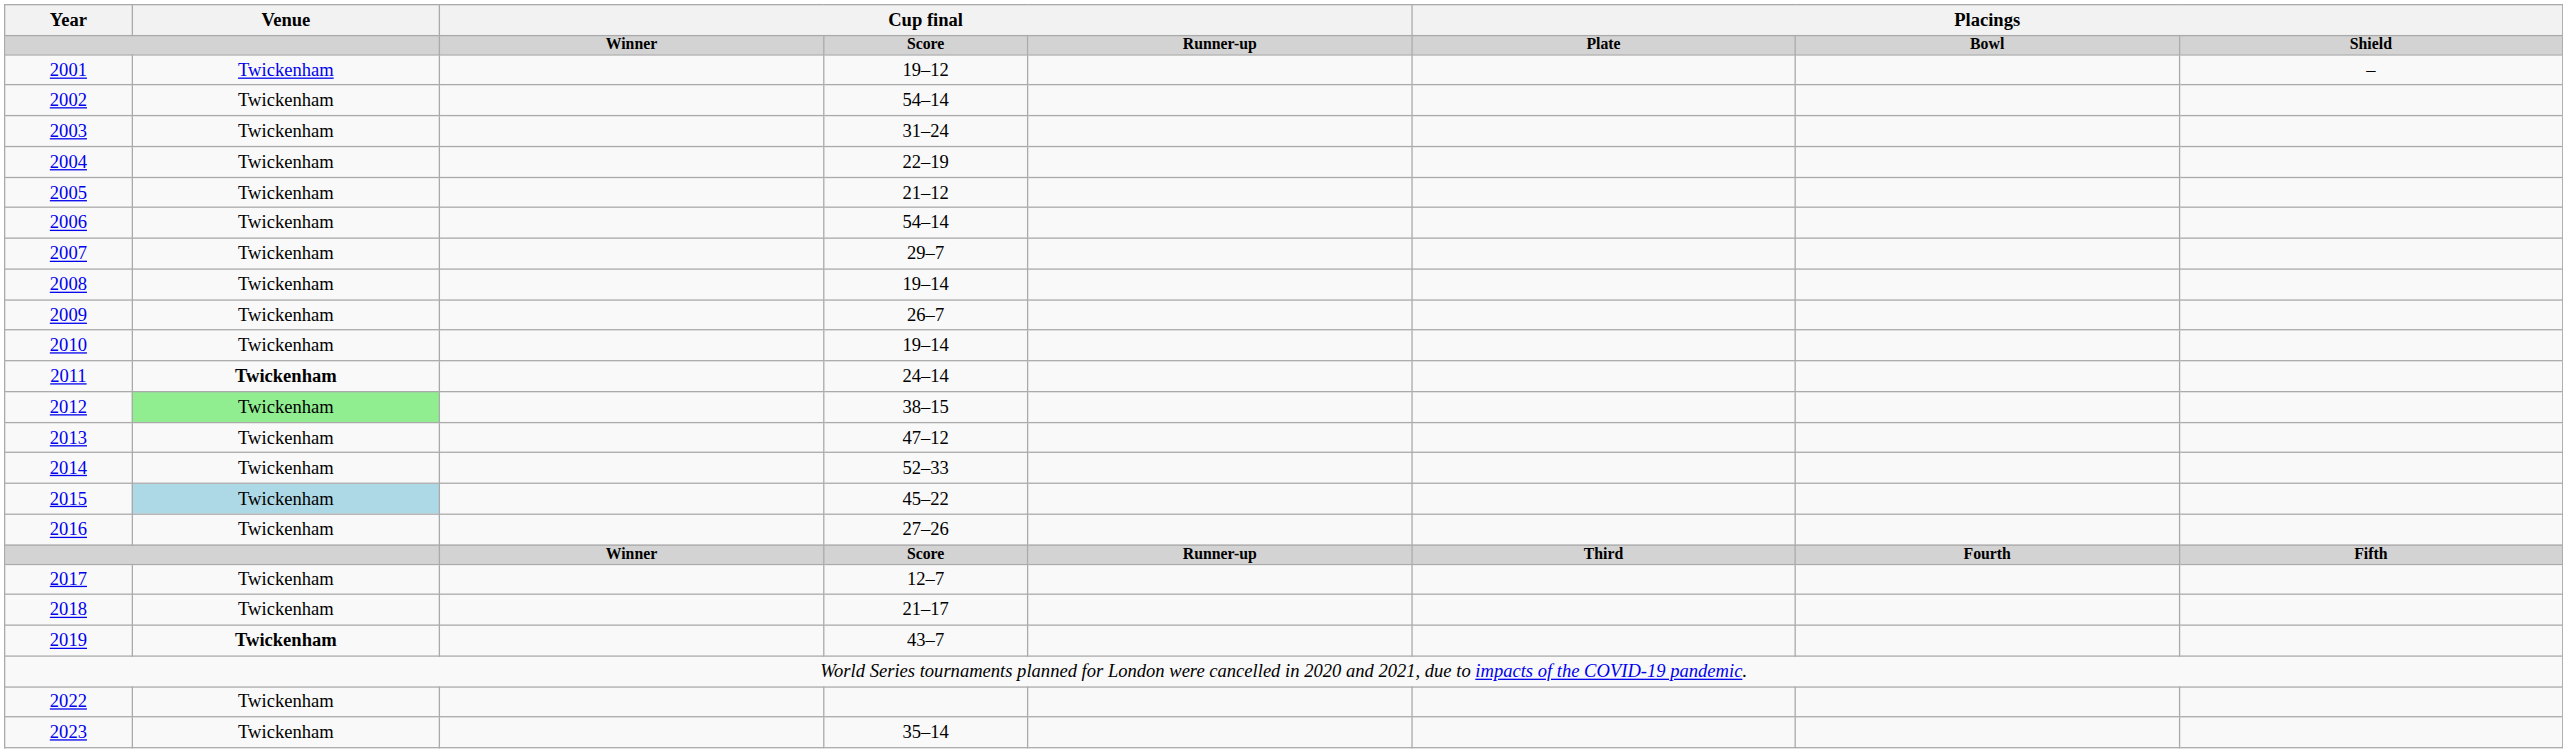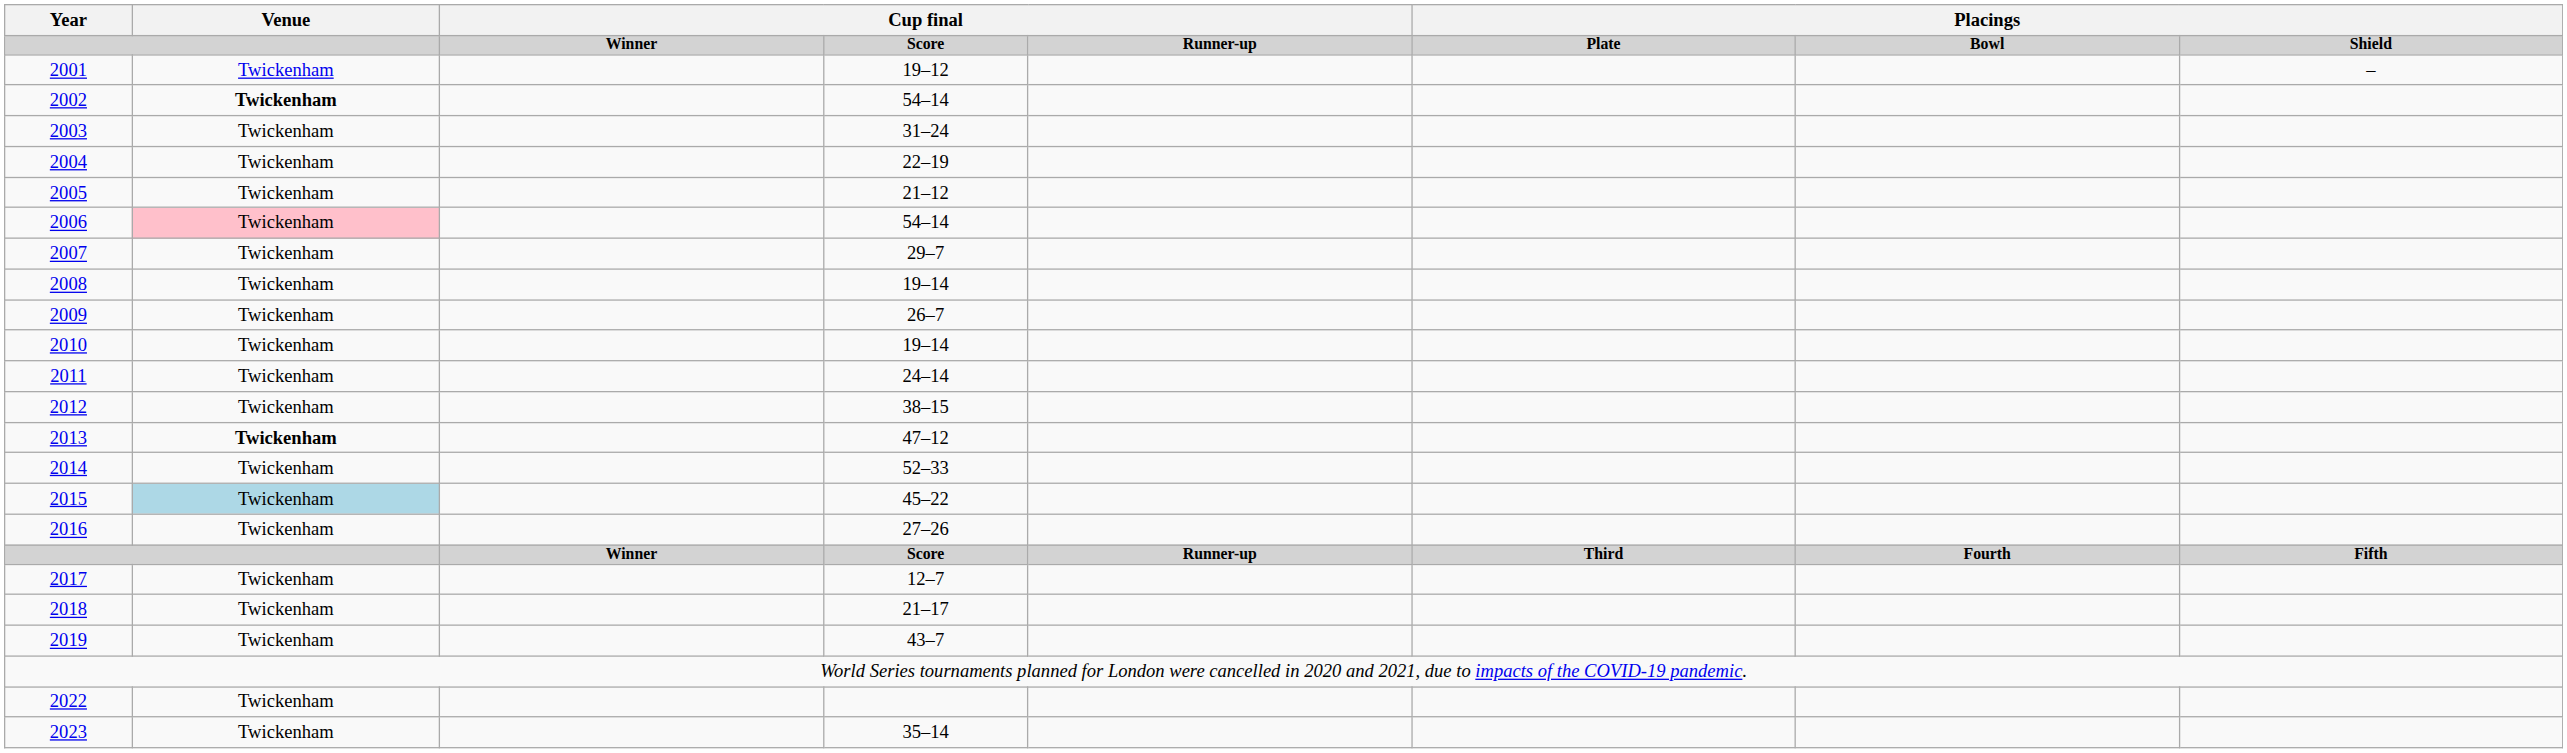(286, 100) normal -> (286, 100) bold
(286, 223) no background -> (286, 223) pink background
(286, 376) bold -> (286, 376) normal
(286, 407) lightgreen background -> (286, 407) no background
(286, 437) normal -> (286, 437) bold
(286, 640) bold -> (286, 640) normal
